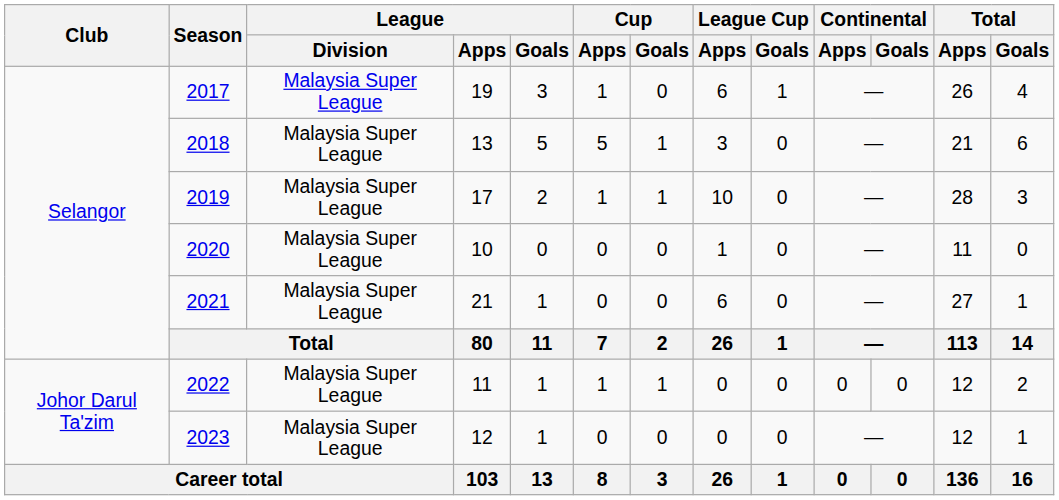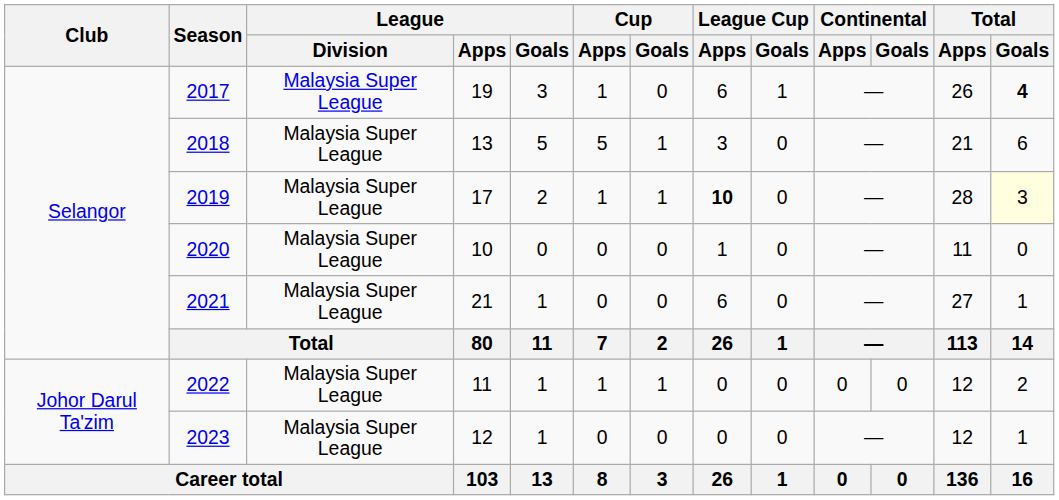(1022, 92) normal -> (1022, 92) bold
(722, 197) normal -> (722, 197) bold
(1022, 197) no background -> (1022, 197) lightyellow background
